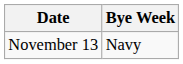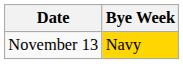(123, 45) no background -> (123, 45) gold background
